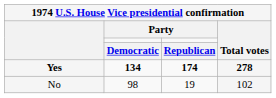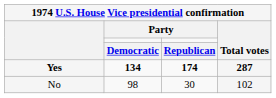(245, 67) 278 -> (245, 67) 287
(190, 84) 19 -> (190, 84) 30
